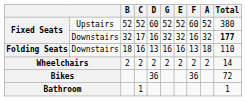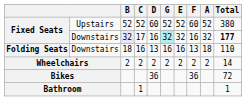(127, 37) no background -> (127, 37) lavender background
(167, 37) no background -> (167, 37) paleturquoise background
